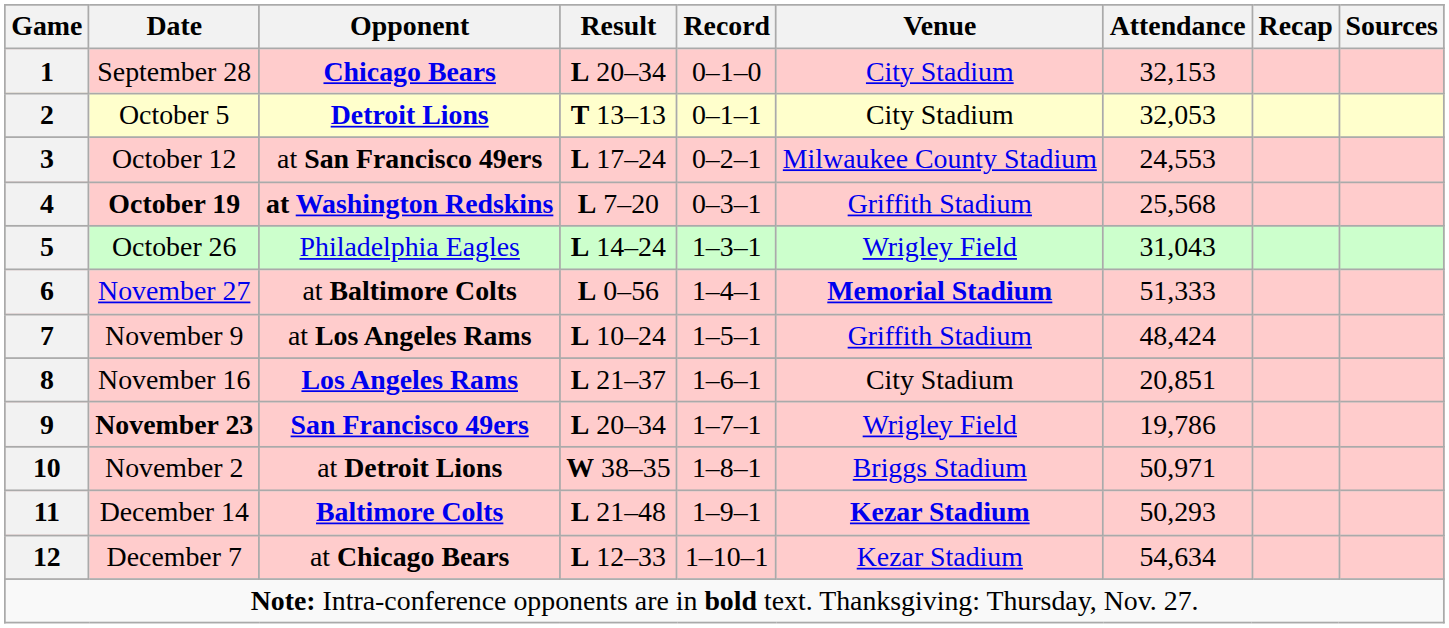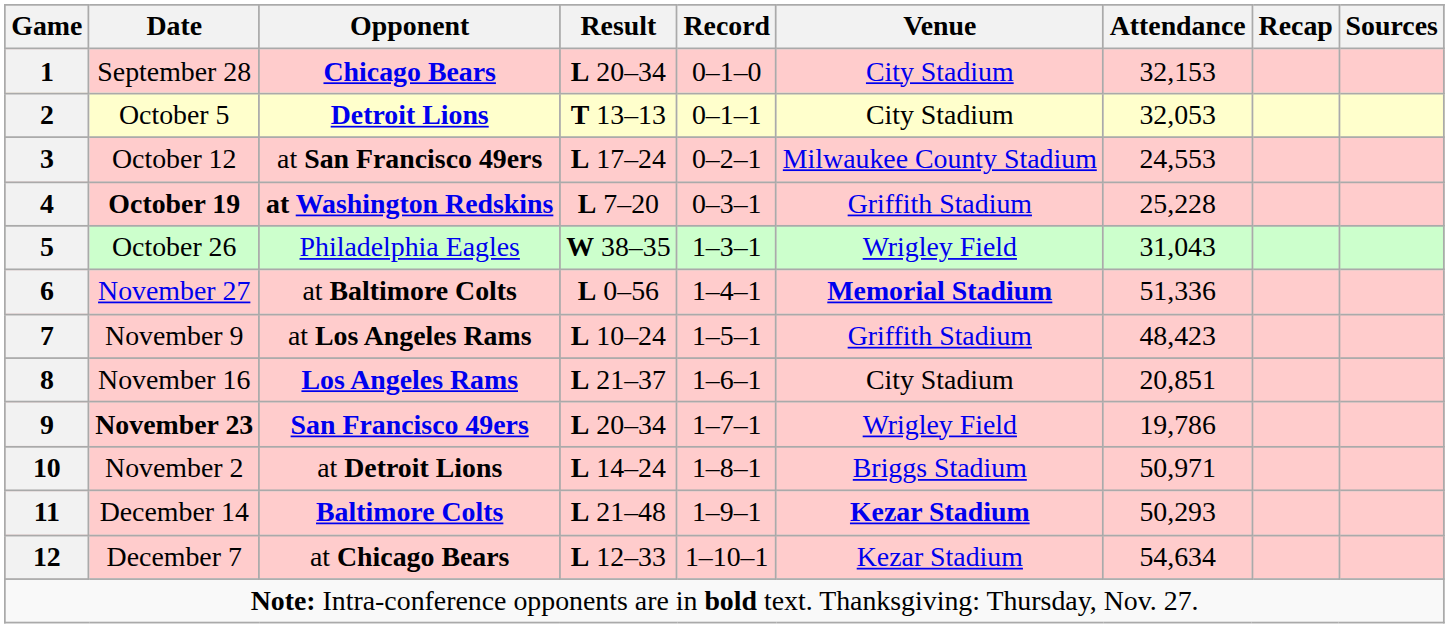(1178, 203) 25,568 -> (1178, 203) 25,228
(618, 247) L 14–24 -> (618, 247) W 38–35
(1178, 291) 51,333 -> (1178, 291) 51,336
(1178, 335) 48,424 -> (1178, 335) 48,423
(618, 468) W 38–35 -> (618, 468) L 14–24
